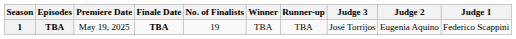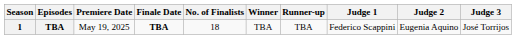columns swapped: (476, 12) <-> (352, 12)
(215, 27) 19 -> (215, 27) 18
